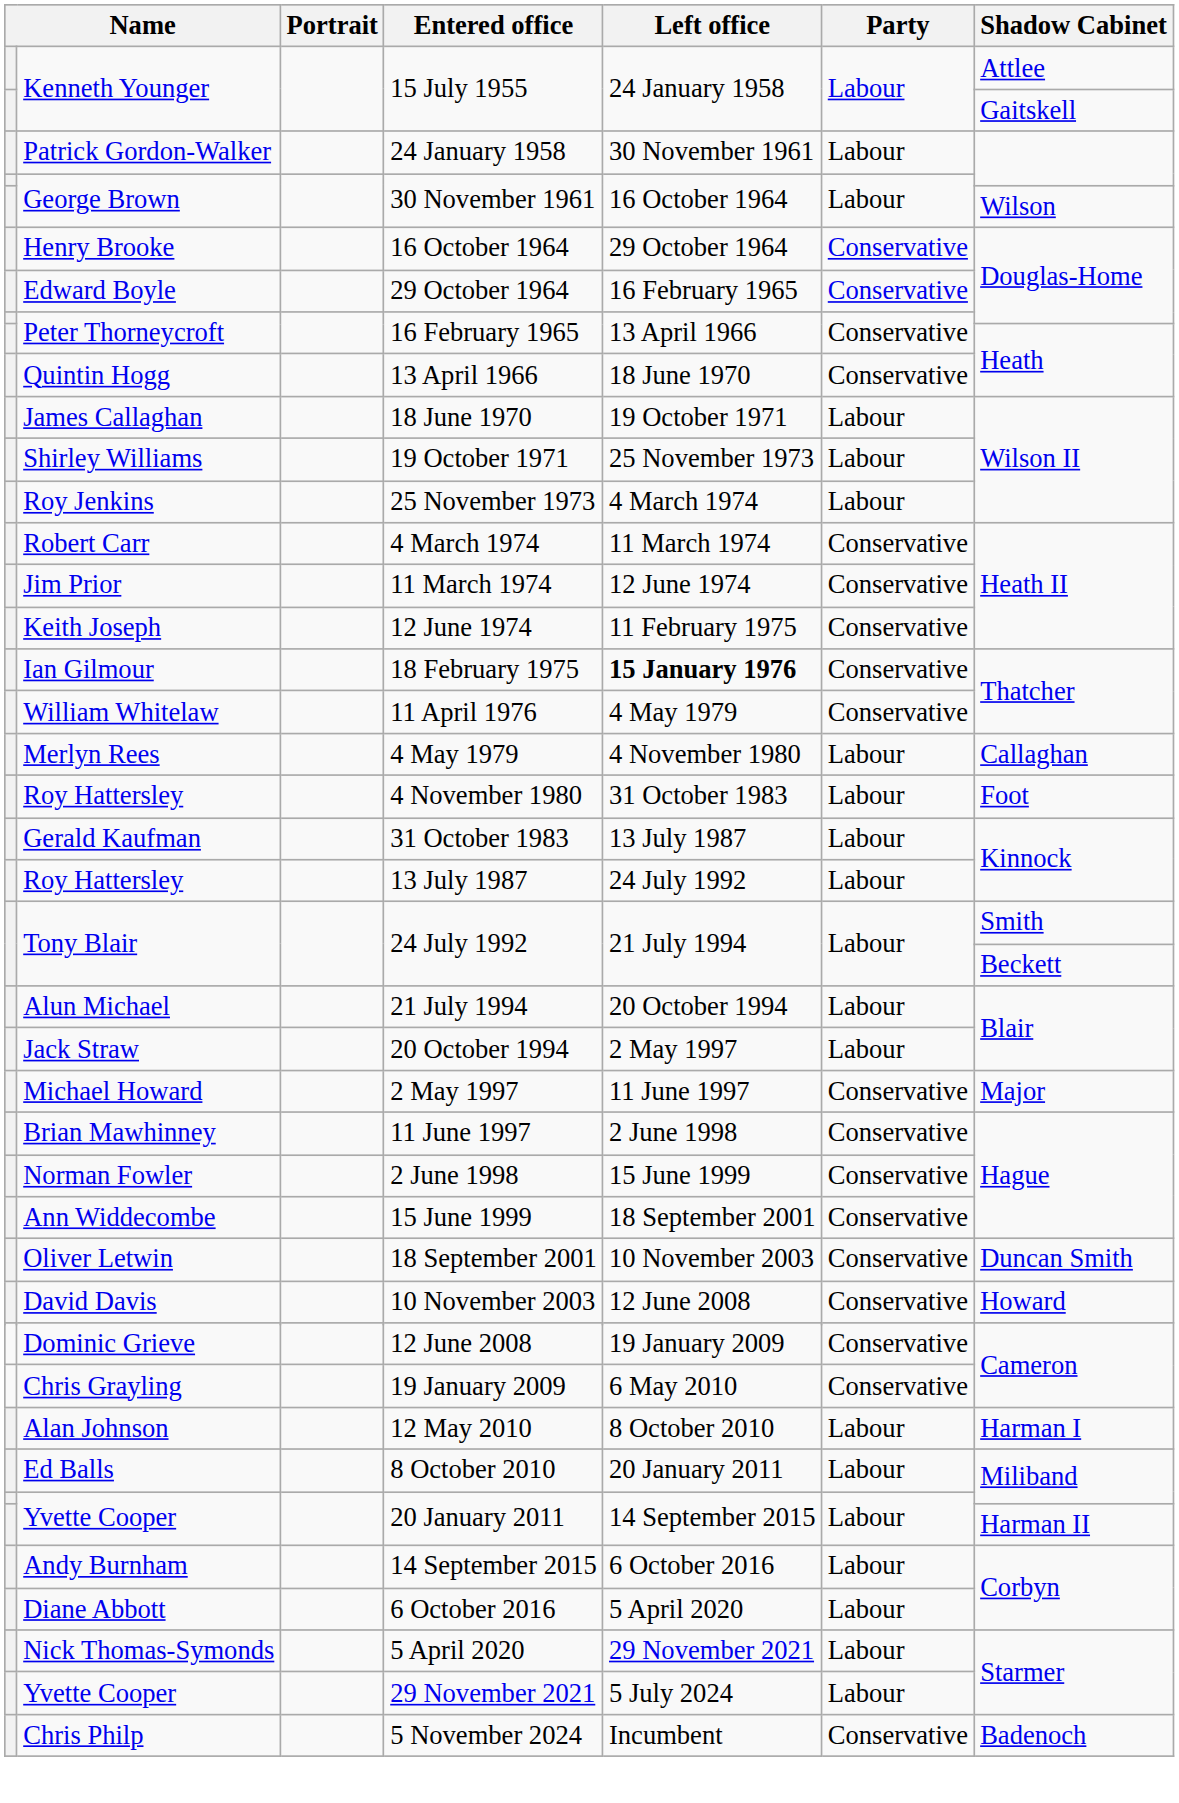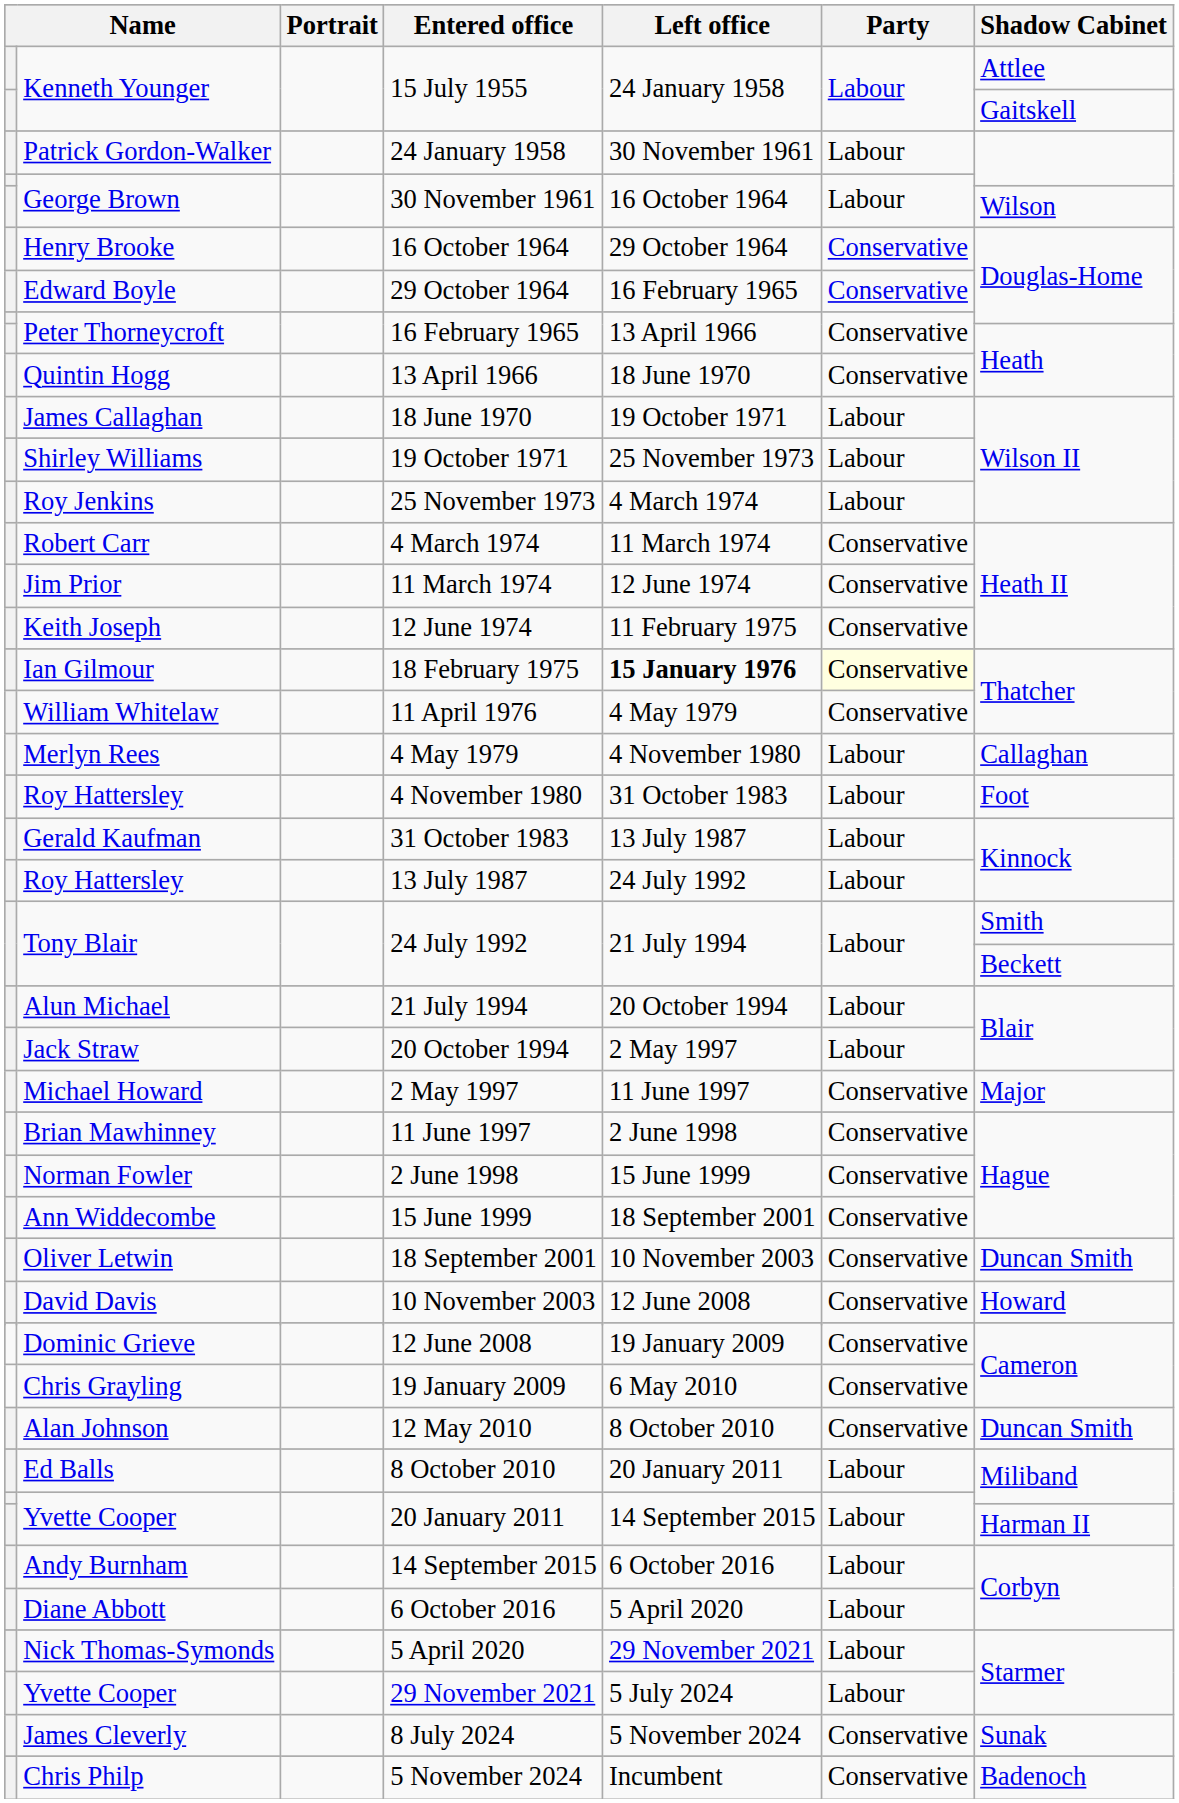(898, 669) no background -> (898, 669) lightyellow background
(866, 1427) Labour -> (898, 1427) Conservative
(1031, 1427) Harman I -> (1057, 1427) Duncan Smith
+ row: (105, 1734)
